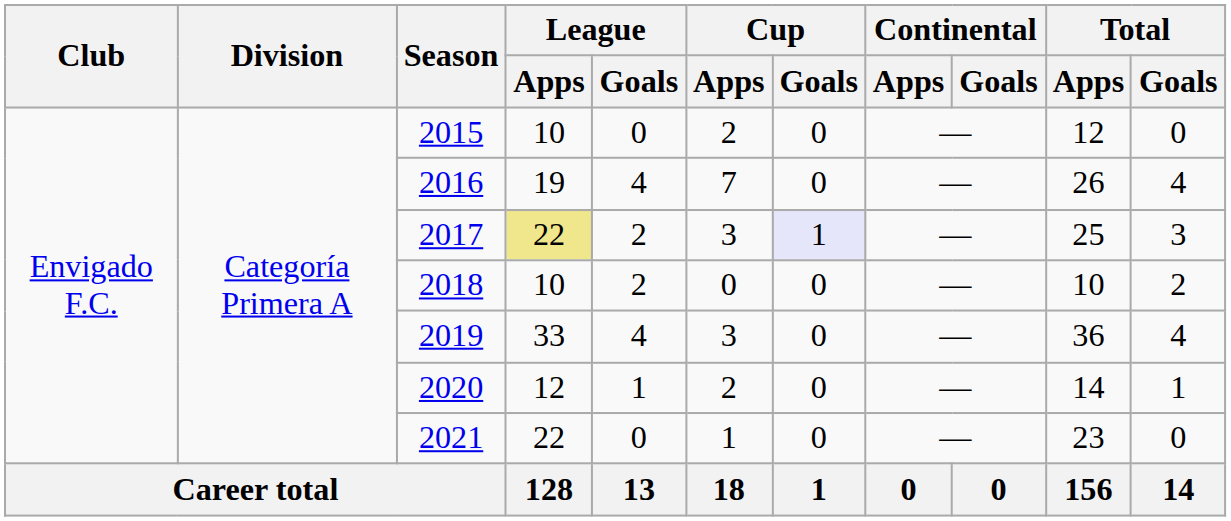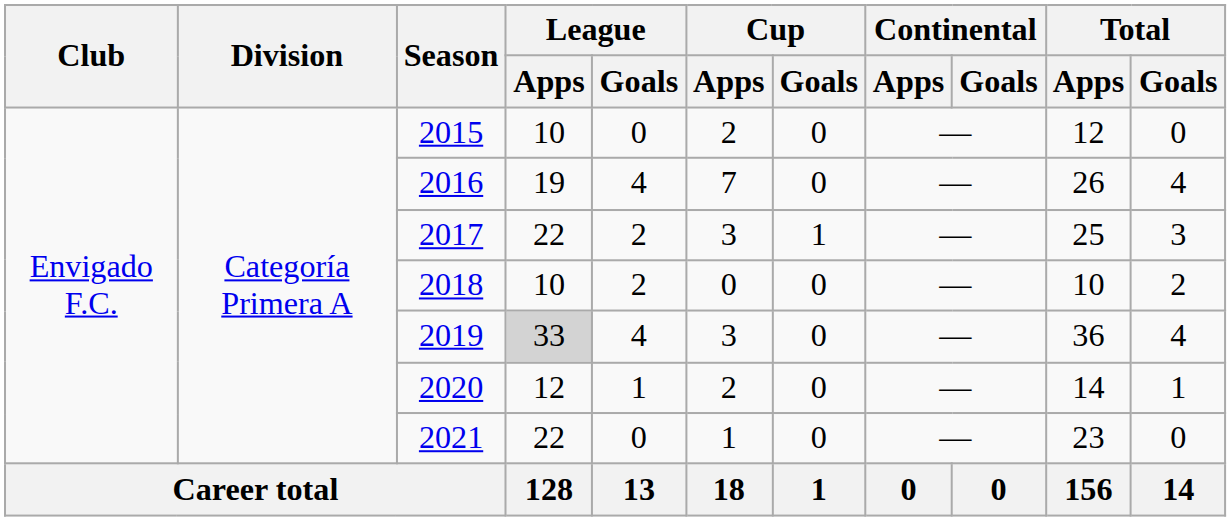(549, 234) khaki background -> (549, 234) no background
(819, 234) lavender background -> (819, 234) no background
(549, 336) no background -> (549, 336) lightgrey background
